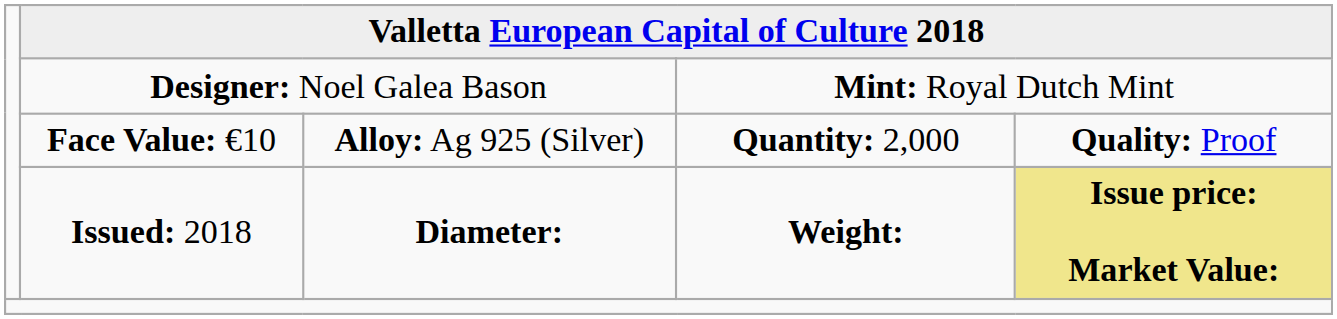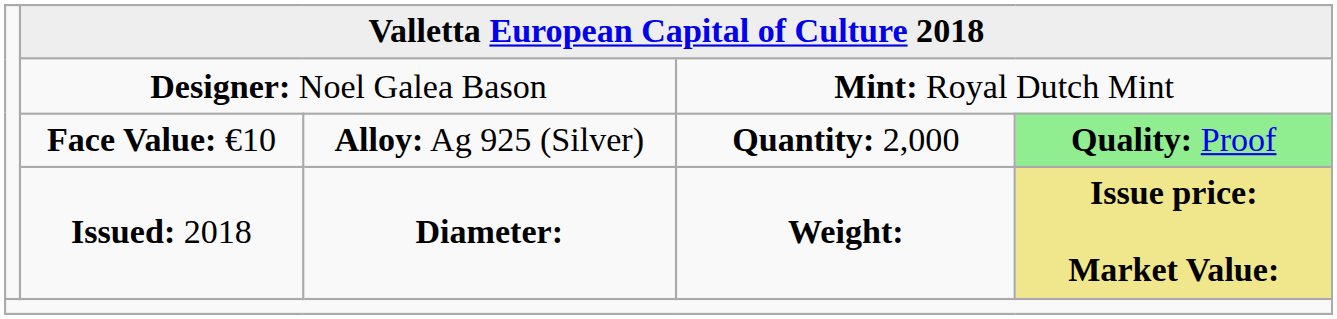(1174, 139) no background -> (1174, 139) lightgreen background
